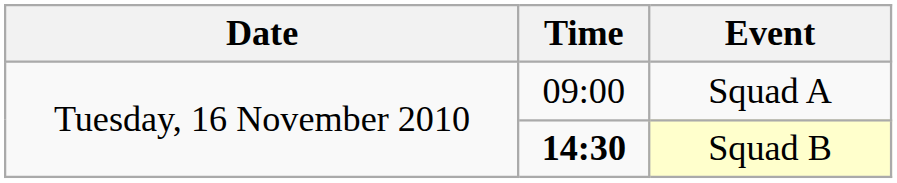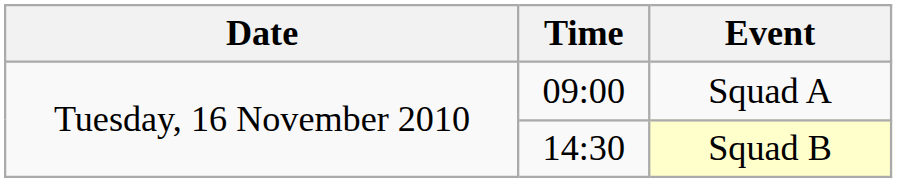(584, 147) bold -> (584, 147) normal
